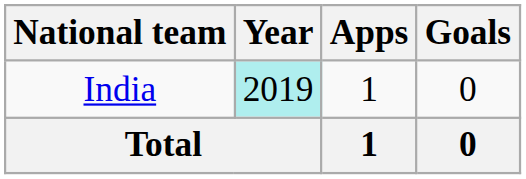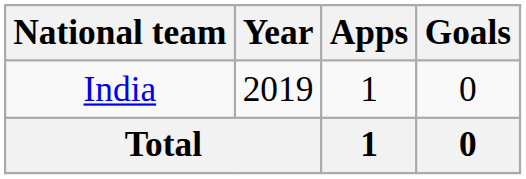(278, 88) paleturquoise background -> (278, 88) no background
